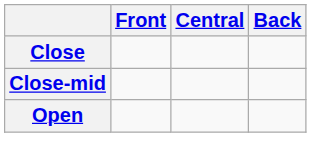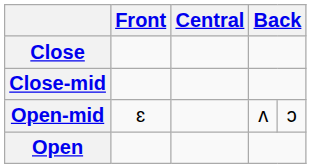+ row: (58, 115)
